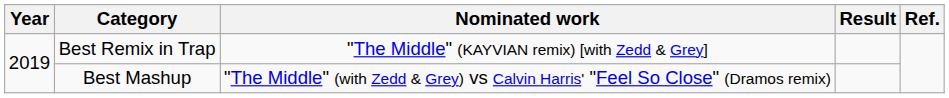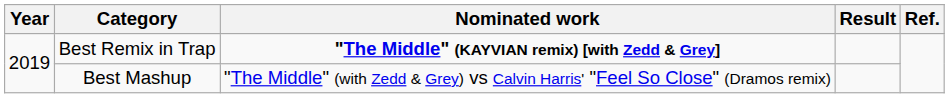(527, 48) normal -> (527, 48) bold
